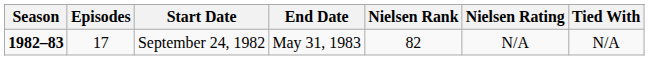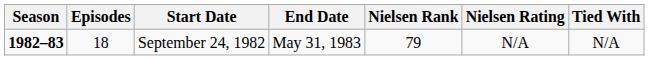(101, 42) 17 -> (101, 42) 18
(413, 42) 82 -> (413, 42) 79
